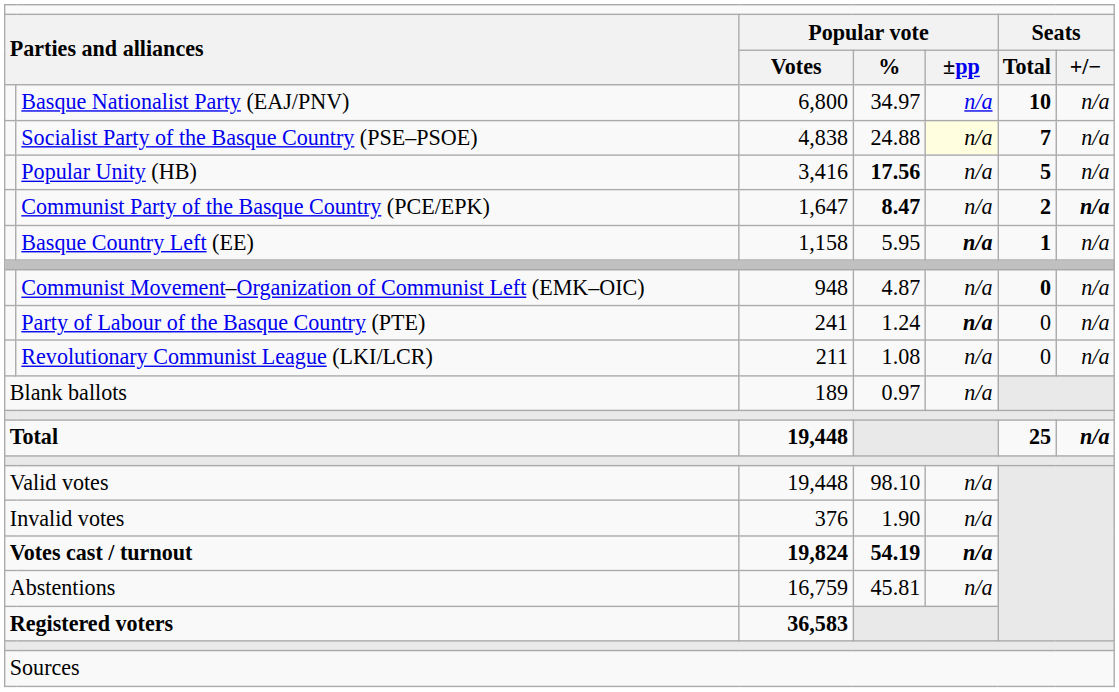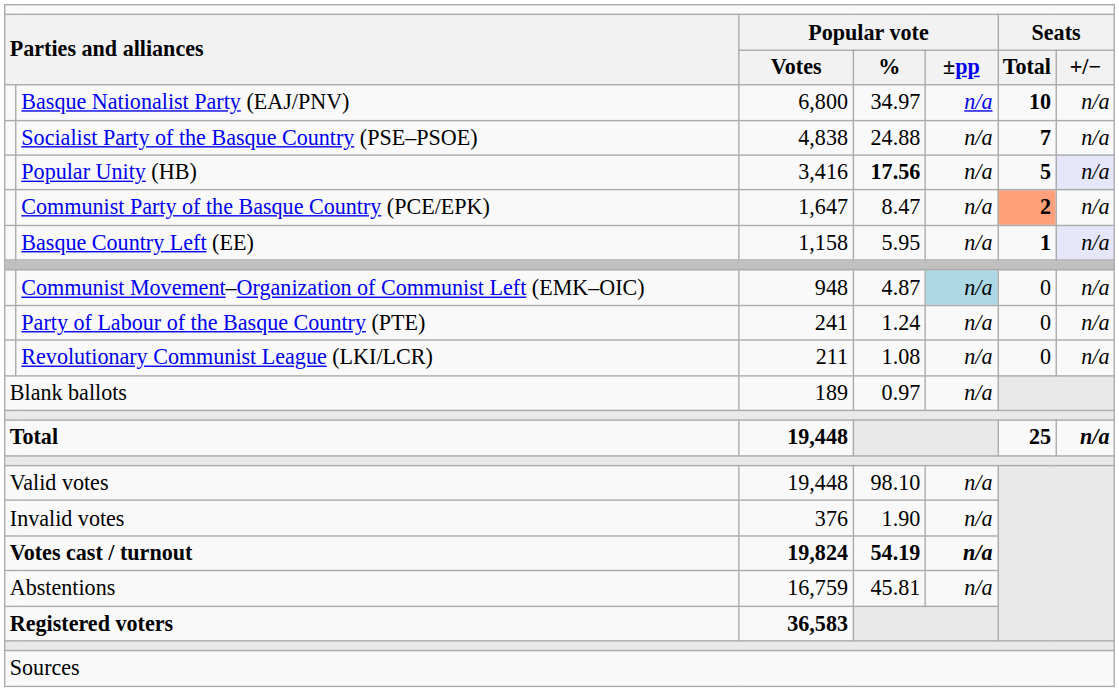(978, 137) lightyellow background -> (978, 137) no background
(1095, 172) no background -> (1095, 172) lavender background
(901, 207) bold -> (901, 207) normal
(1045, 207) no background -> (1045, 207) lightsalmon background
(1095, 207) bold -> (1095, 207) normal
(978, 242) bold -> (978, 242) normal
(1095, 242) no background -> (1095, 242) lavender background
(978, 287) no background -> (978, 287) lightblue background
(1045, 287) bold -> (1045, 287) normal
(978, 322) bold -> (978, 322) normal
